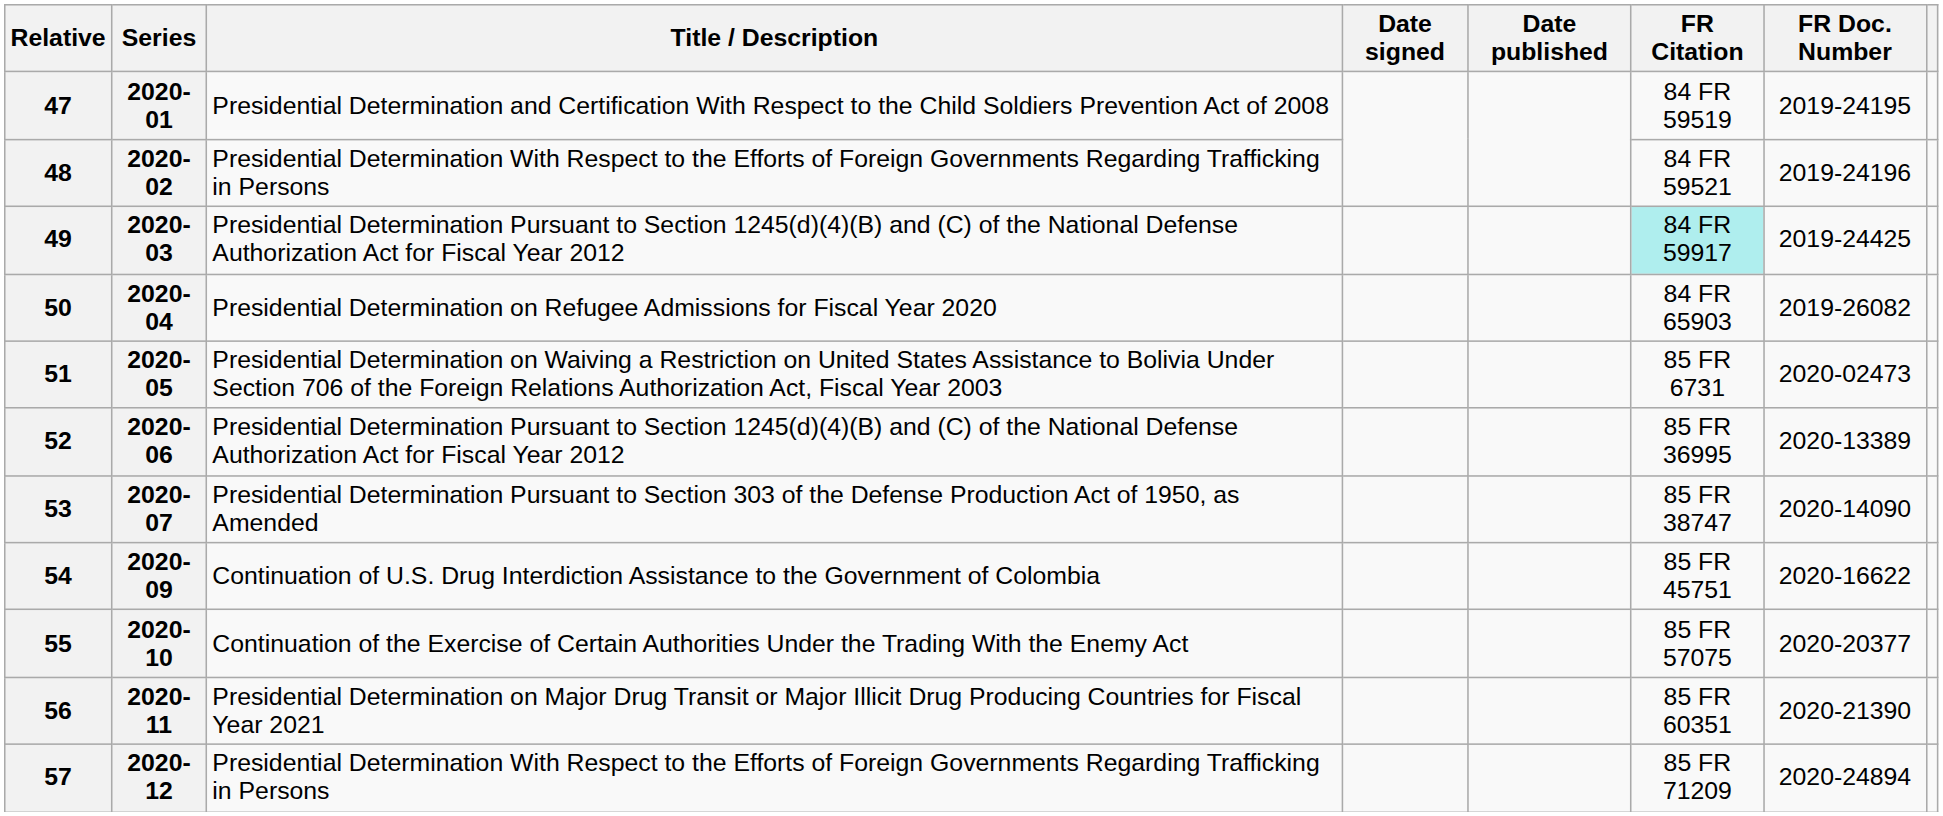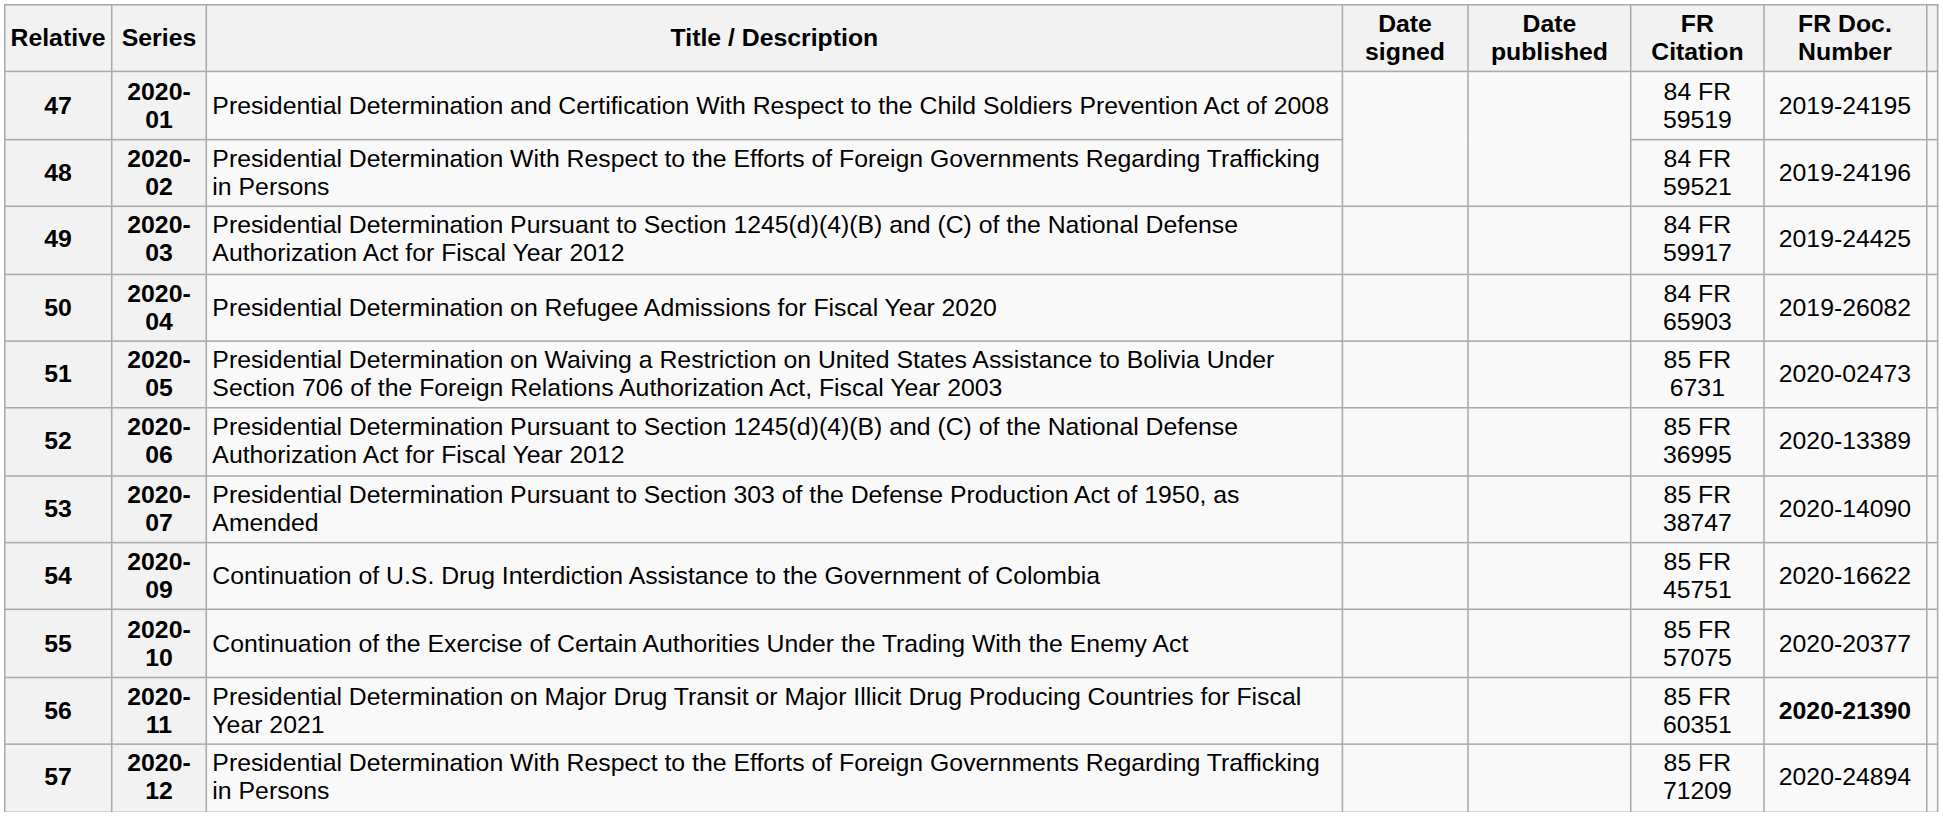(1697, 239) paleturquoise background -> (1697, 239) no background
(1845, 710) normal -> (1845, 710) bold
